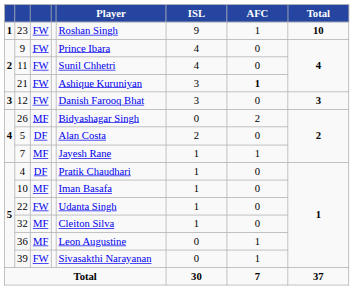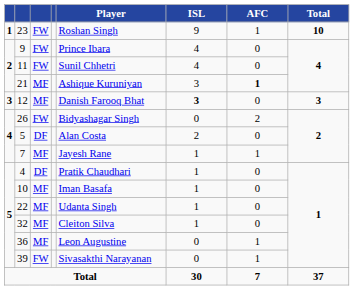(41, 83) FW -> (41, 83) MF
(41, 101) FW -> (41, 101) MF
(196, 101) normal -> (196, 101) bold
(41, 118) MF -> (41, 118) FW
(41, 206) FW -> (41, 206) MF
